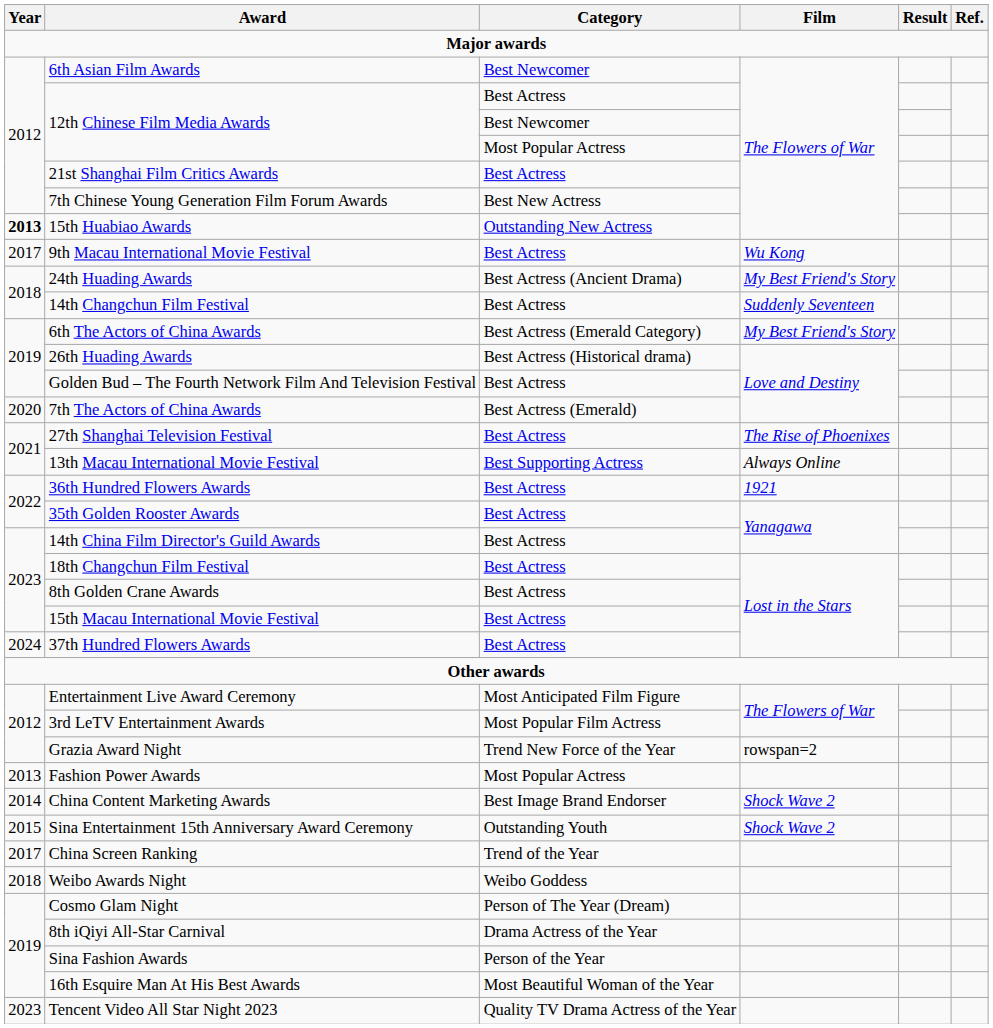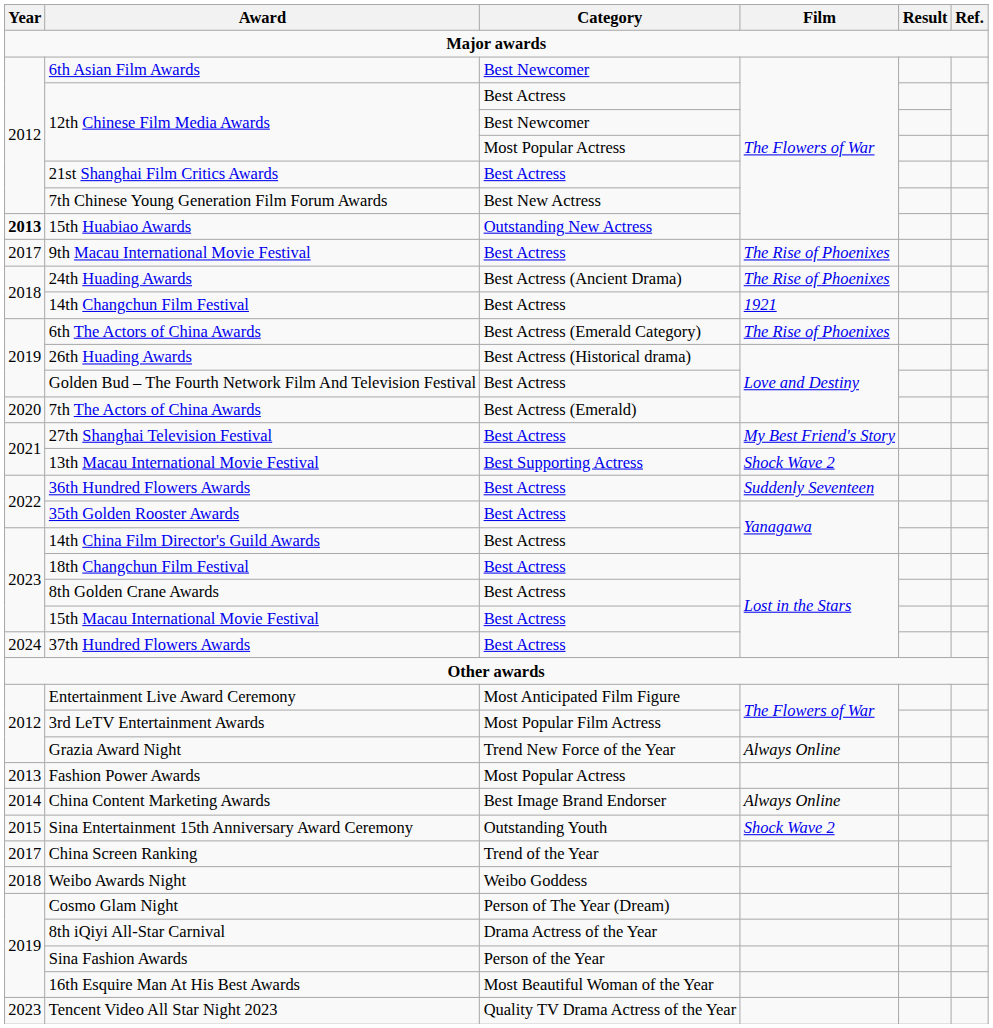(774, 252) Wu Kong -> (817, 252) The Rise of Phoenixes
(819, 278) My Best Friend's Story -> (817, 278) The Rise of Phoenixes
(809, 305) Suddenly Seventeen -> (760, 305) 1921
(819, 331) My Best Friend's Story -> (817, 331) The Rise of Phoenixes
(817, 435) The Rise of Phoenixes -> (819, 435) My Best Friend's Story
(792, 461) Always Online -> (789, 461) Shock Wave 2
(760, 488) 1921 -> (809, 488) Suddenly Seventeen
(780, 749) rowspan=2 -> (792, 749) Always Online
(789, 801) Shock Wave 2 -> (792, 801) Always Online
